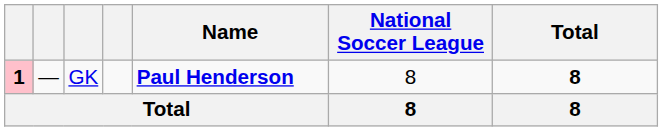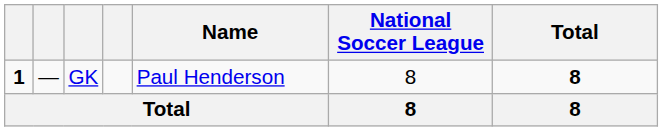(19, 76) pink background -> (19, 76) no background
(215, 76) bold -> (211, 76) normal
